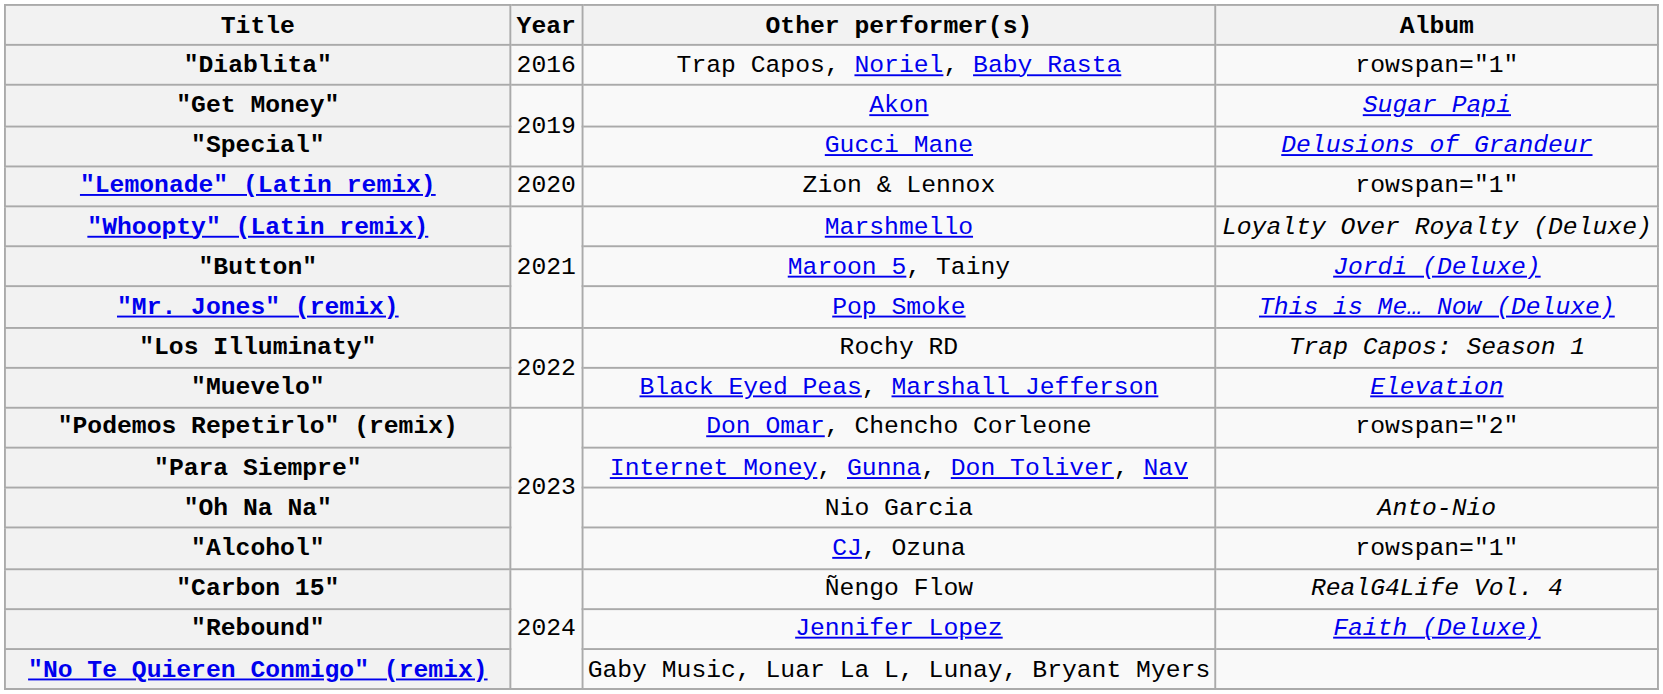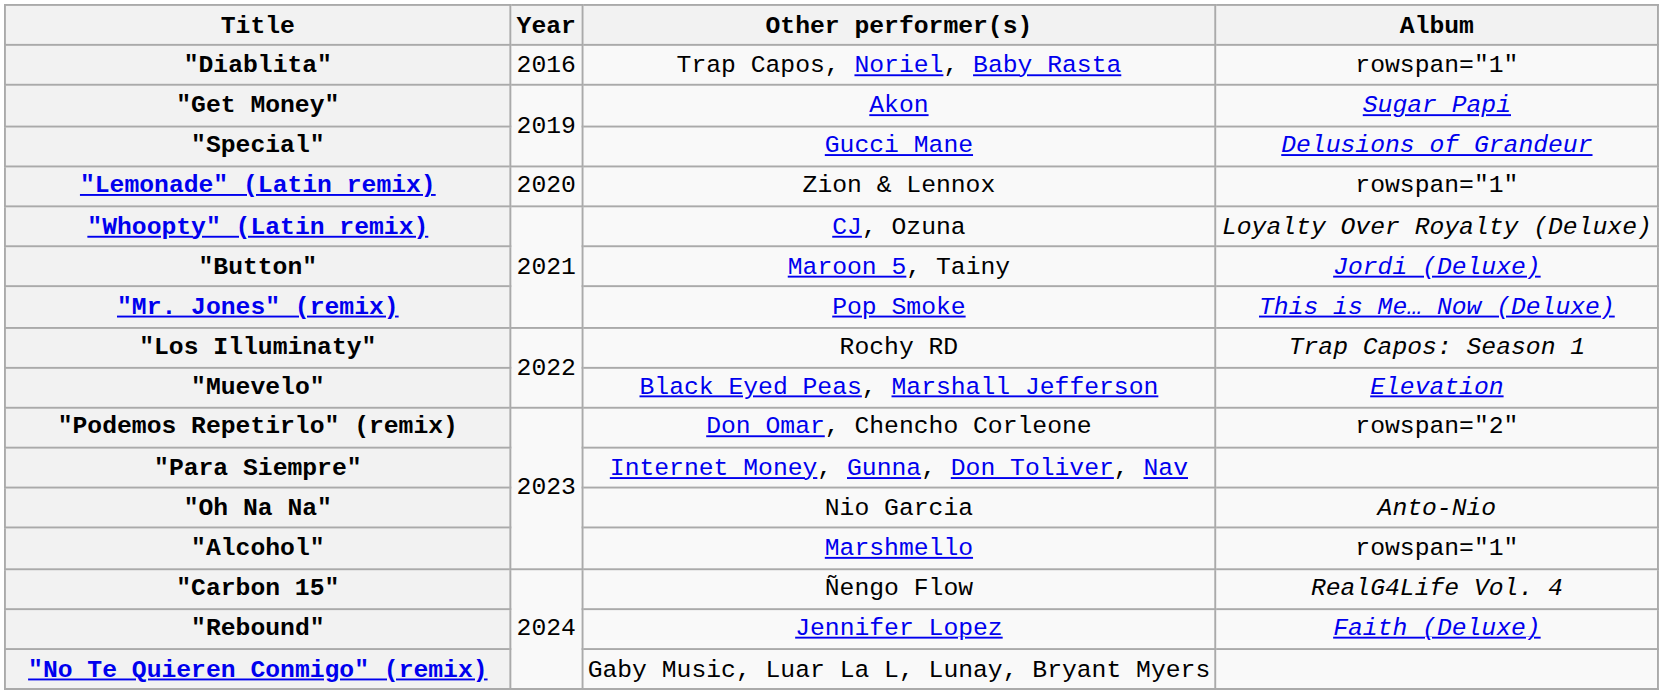(899, 226) Marshmello -> (899, 226) CJ, Ozuna
(899, 548) CJ, Ozuna -> (899, 548) Marshmello
